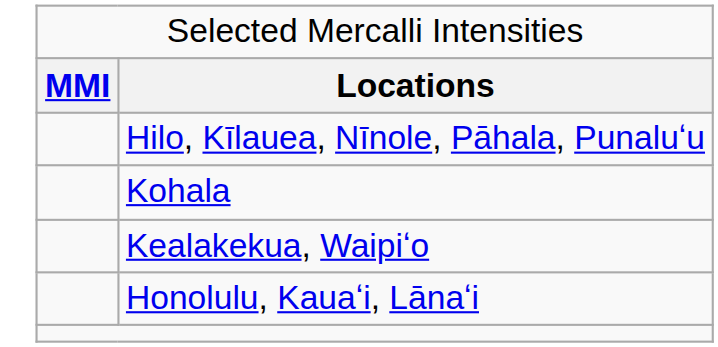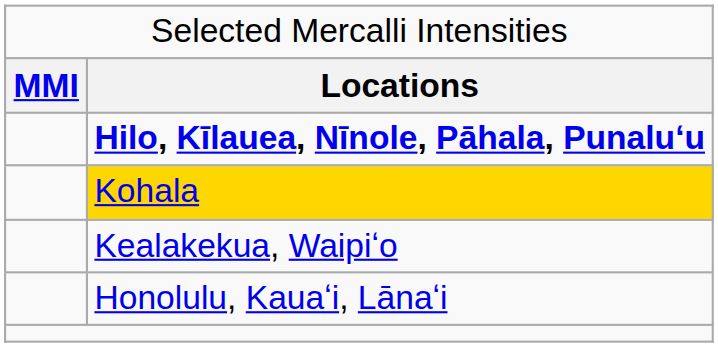(415, 138) normal -> (400, 138) bold
(178, 191) no background -> (147, 191) gold background
